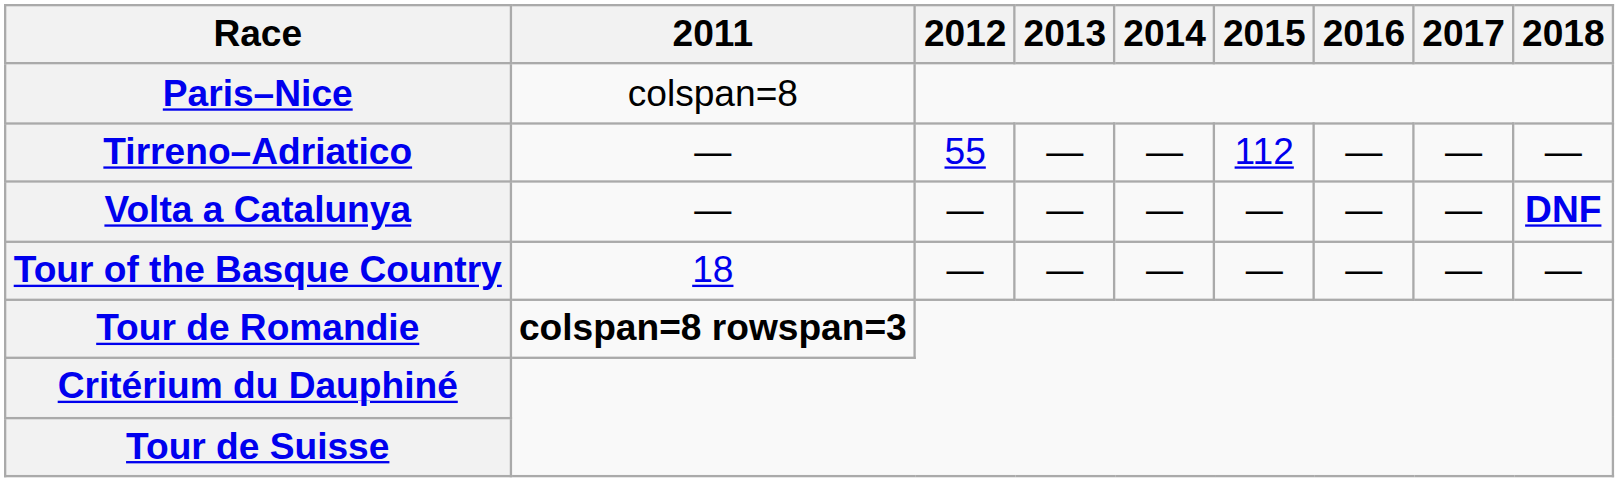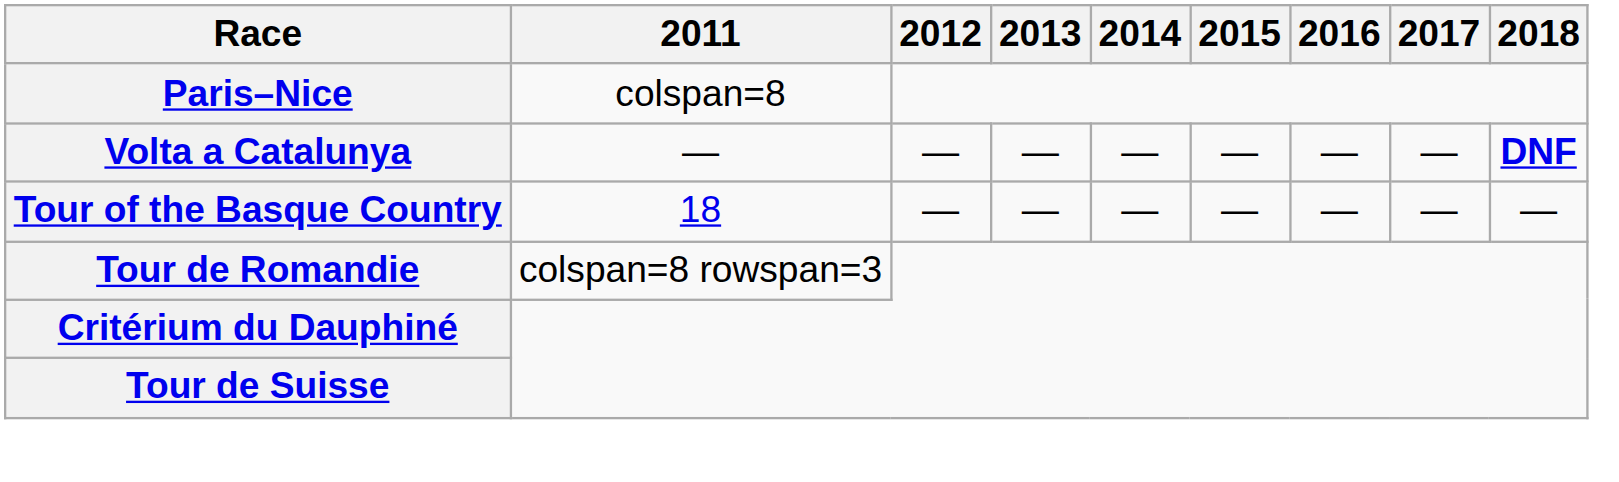- row: (258, 151)
(713, 328) bold -> (701, 269) normal
